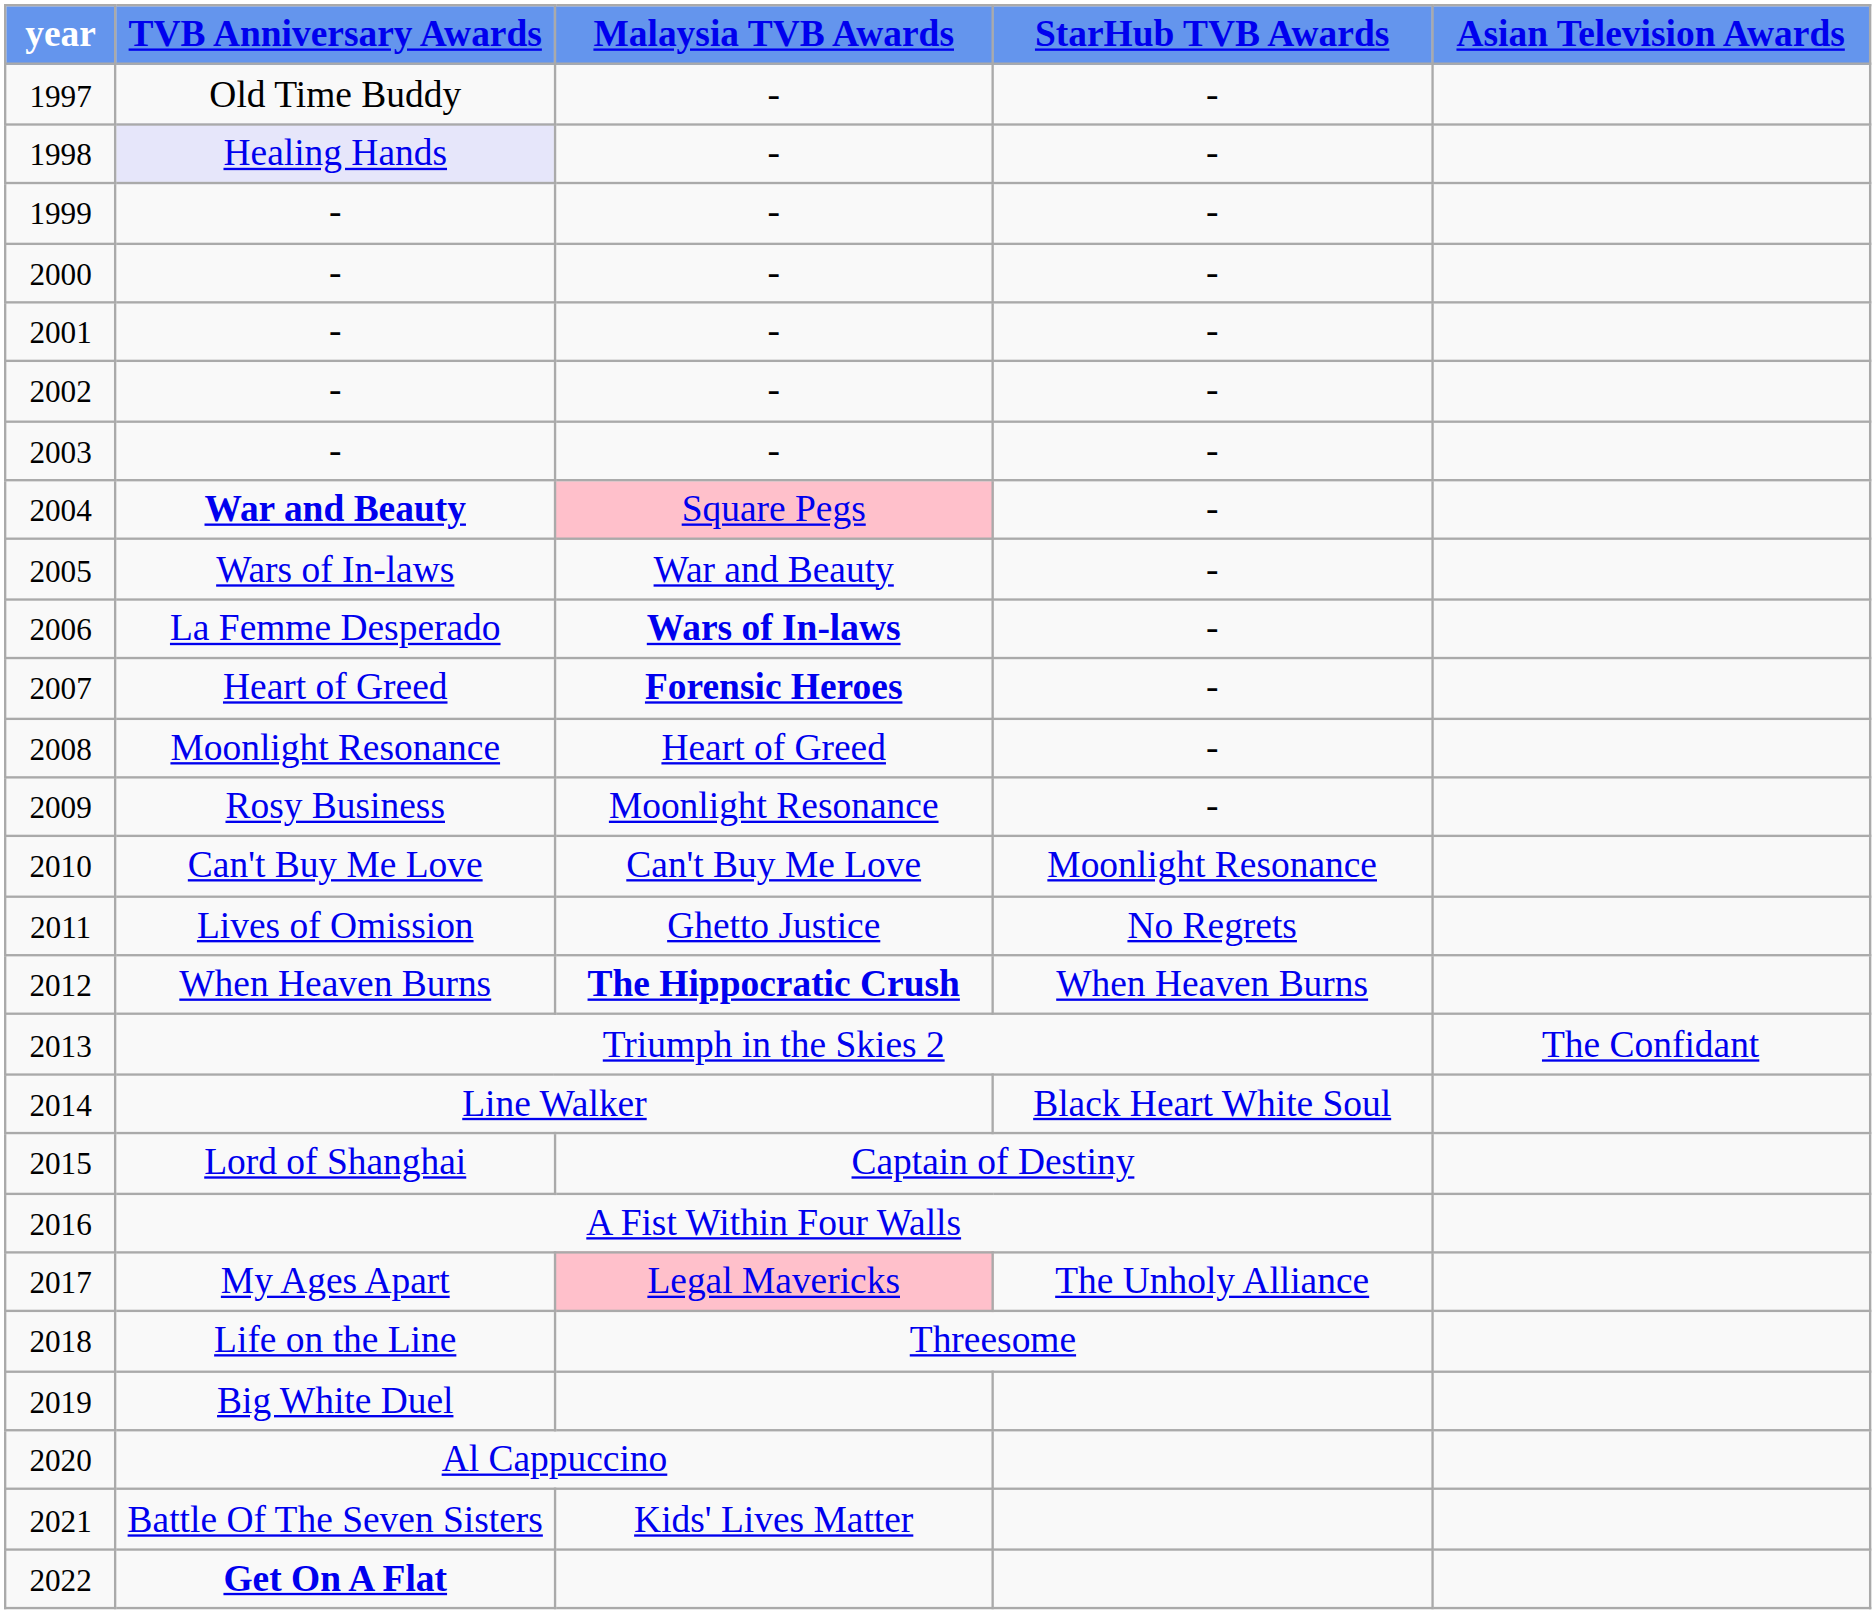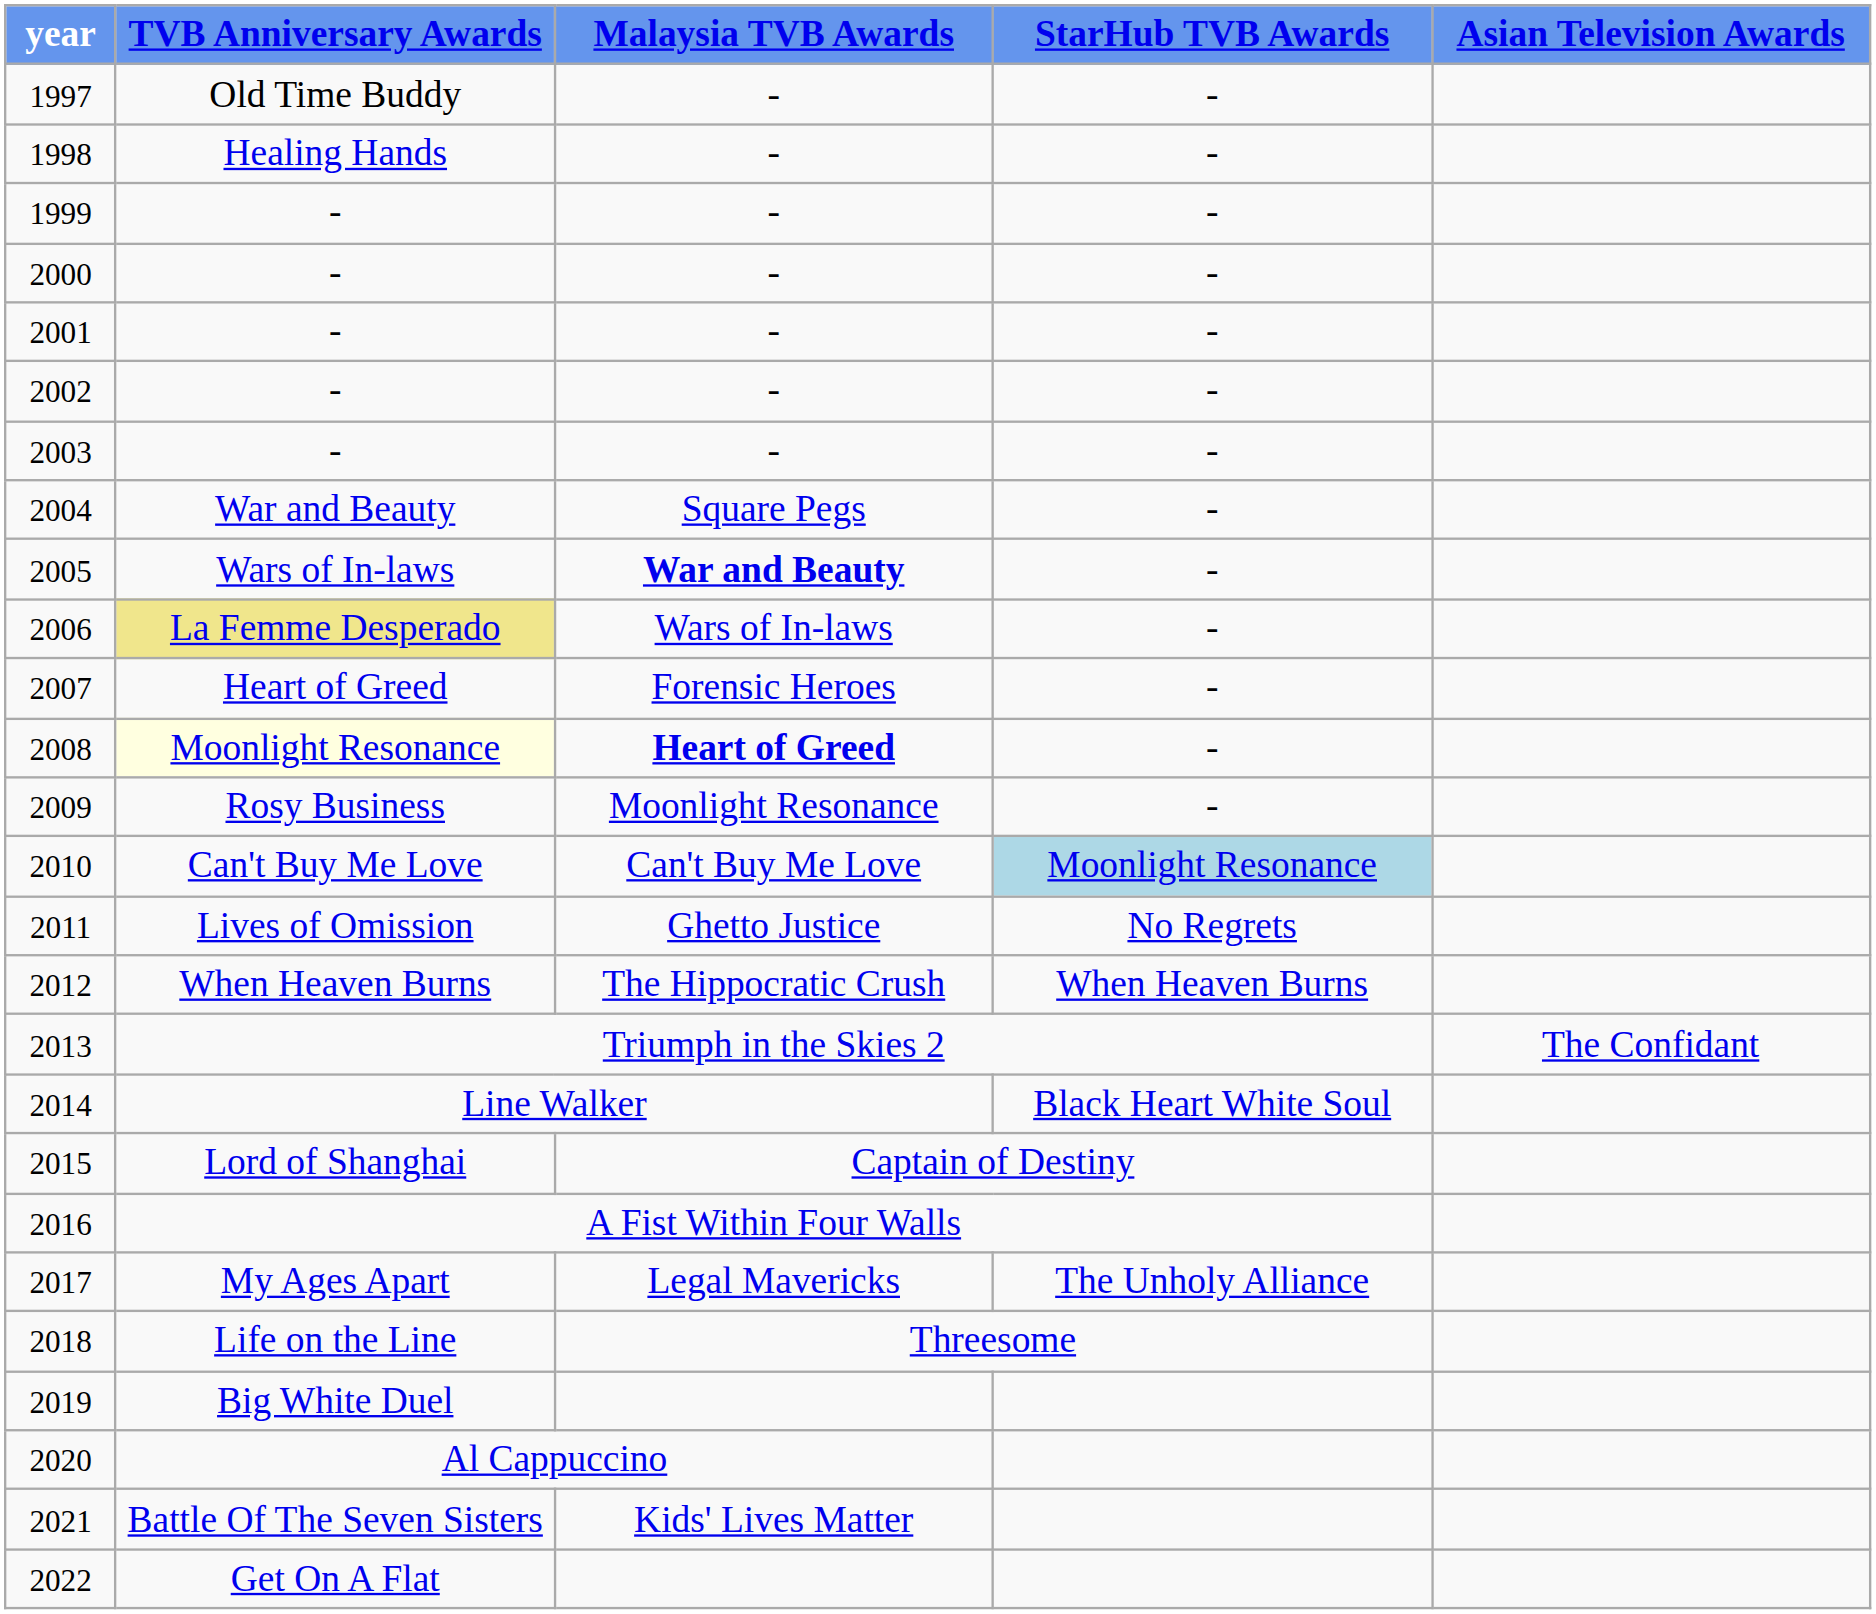(335, 152) lavender background -> (335, 152) no background
(335, 509) bold -> (335, 509) normal
(774, 509) pink background -> (774, 509) no background
(774, 568) normal -> (774, 568) bold
(335, 627) no background -> (335, 627) khaki background
(774, 627) bold -> (774, 627) normal
(774, 687) bold -> (774, 687) normal
(335, 746) no background -> (335, 746) lightyellow background
(774, 746) normal -> (774, 746) bold
(1212, 865) no background -> (1212, 865) lightblue background
(774, 984) bold -> (774, 984) normal
(774, 1281) pink background -> (774, 1281) no background
(335, 1578) bold -> (335, 1578) normal
